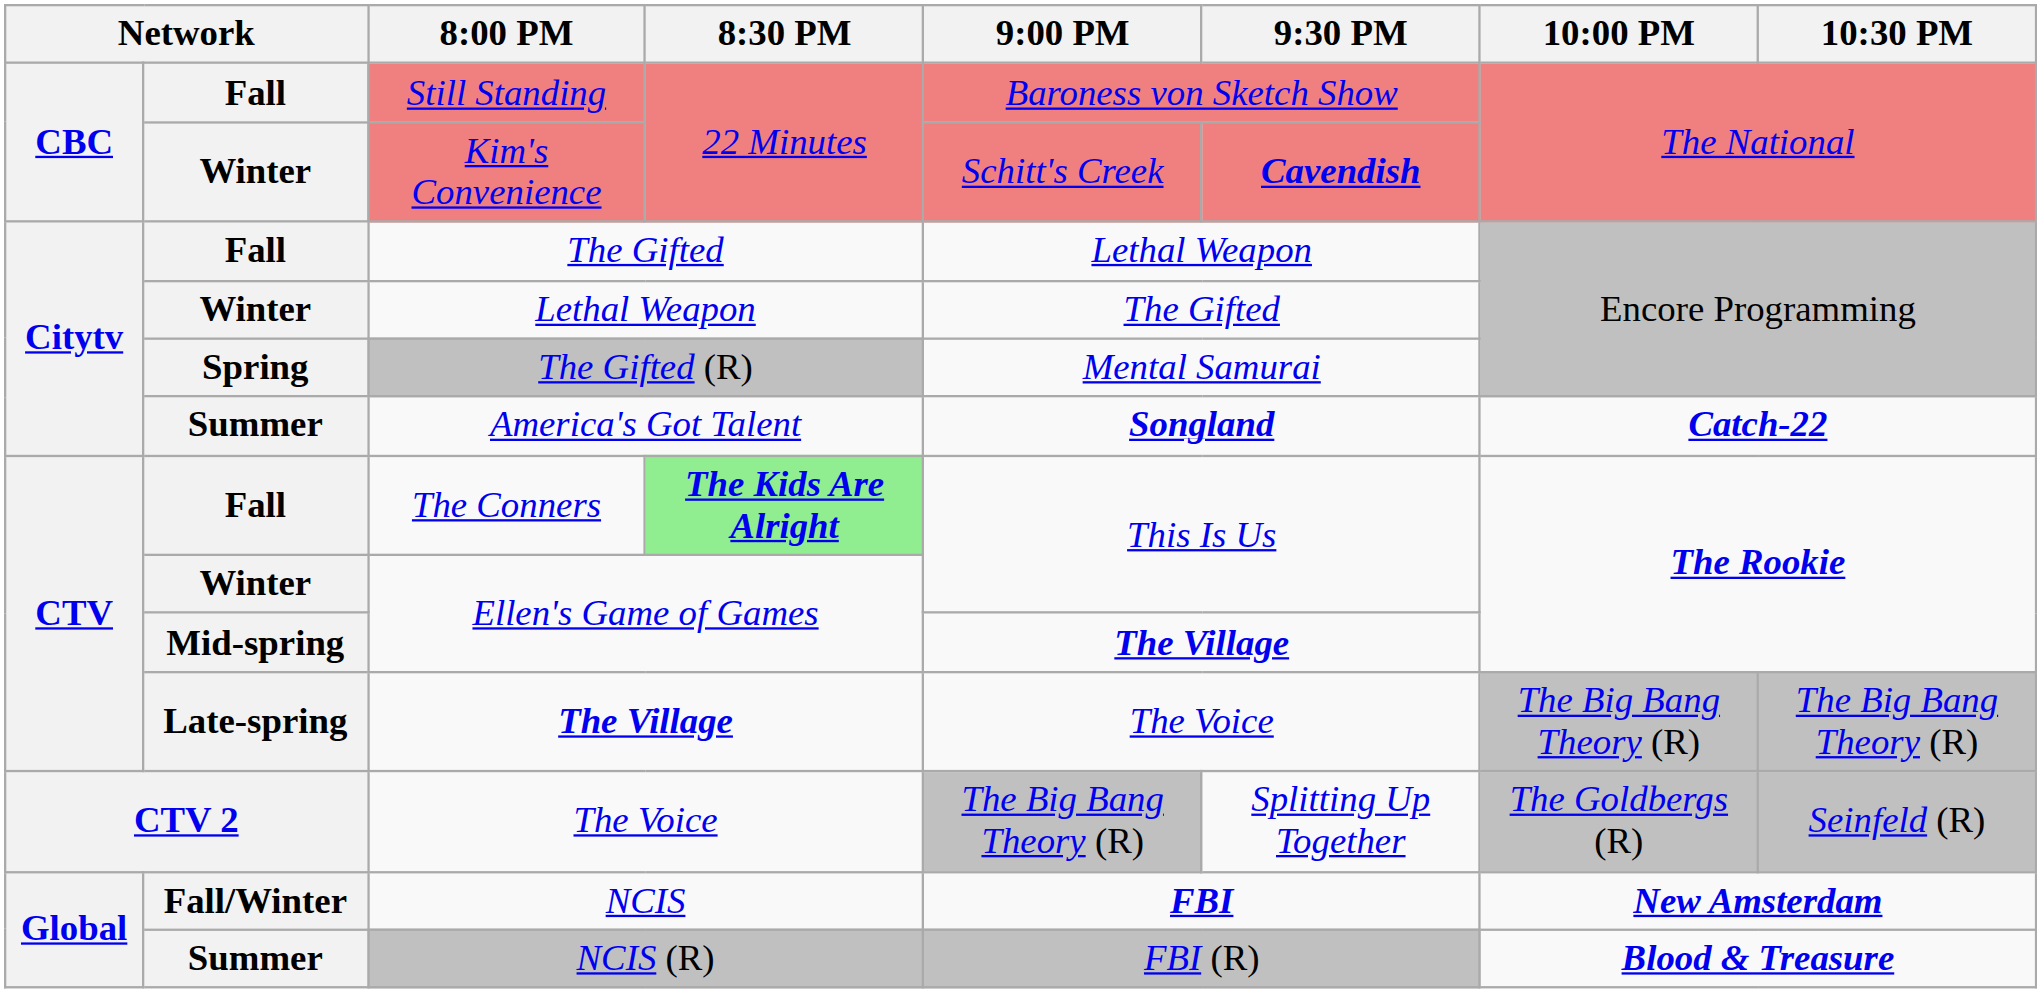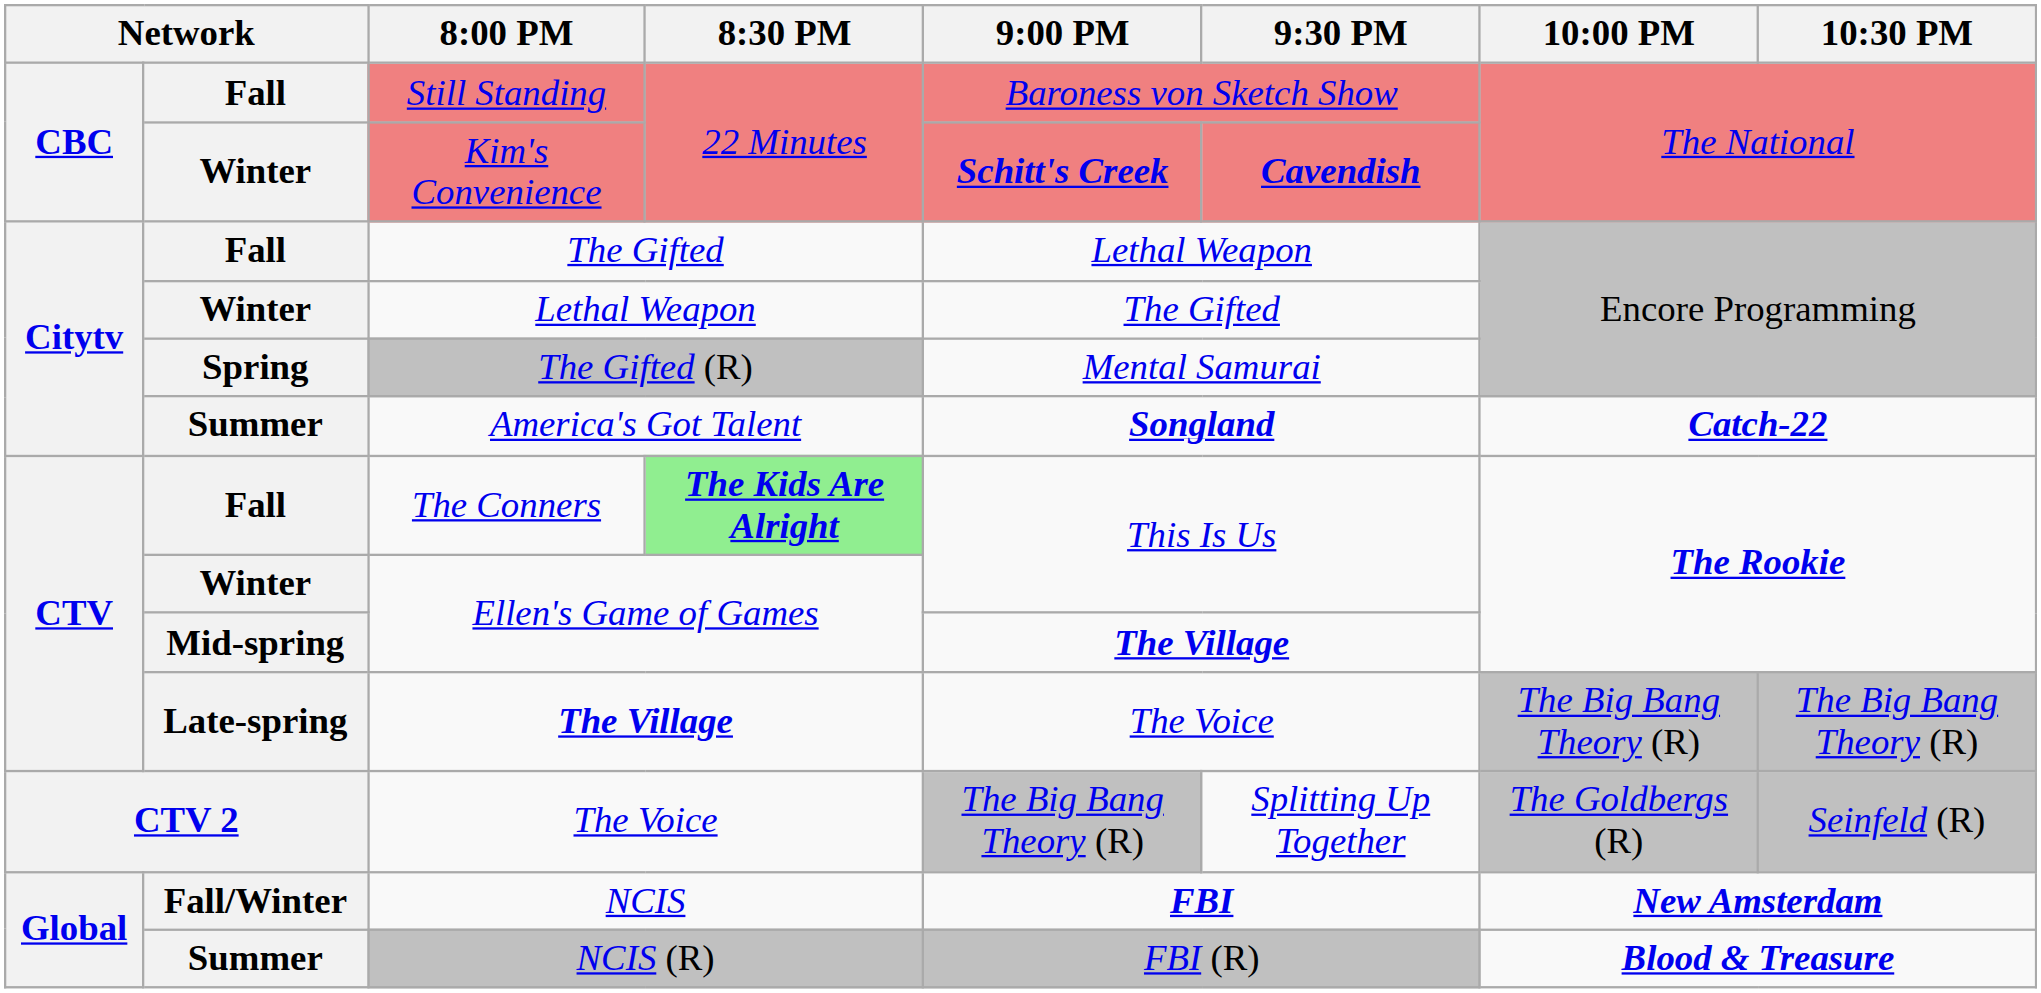(1063, 171) normal -> (1063, 171) bold
